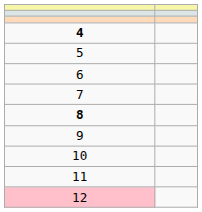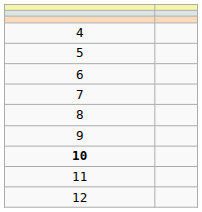(80, 33) bold -> (80, 33) normal
(80, 115) bold -> (80, 115) normal
(80, 156) normal -> (80, 156) bold
(80, 197) pink background -> (80, 197) no background
